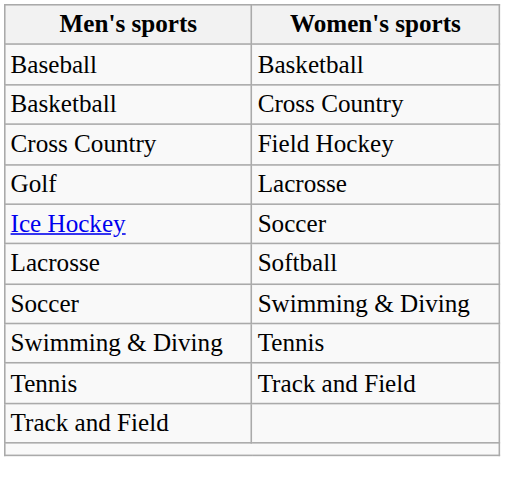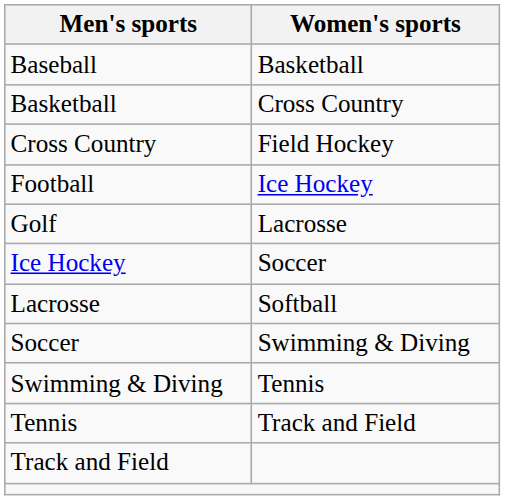+ row: (52, 183)
